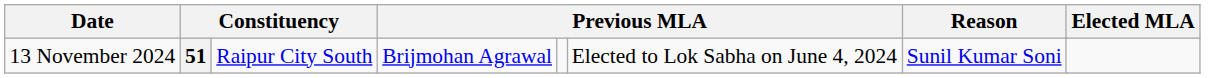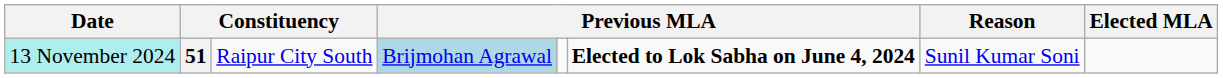(92, 55) no background -> (92, 55) paleturquoise background
(467, 55) no background -> (467, 55) lightblue background
(734, 55) normal -> (743, 55) bold
